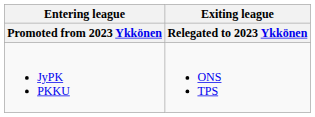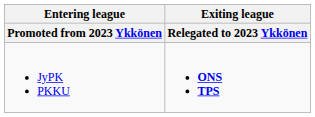(237, 84) normal -> (237, 84) bold
